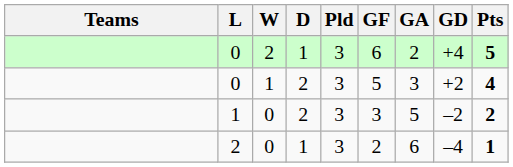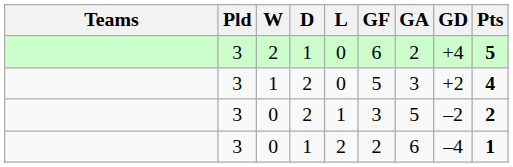columns swapped: (339, 20) <-> (235, 20)
